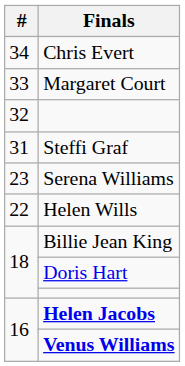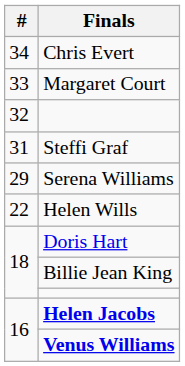(19, 178) 23 -> (19, 178) 29
(108, 241) Billie Jean King -> (85, 241) Doris Hart
(85, 272) Doris Hart -> (108, 272) Billie Jean King
